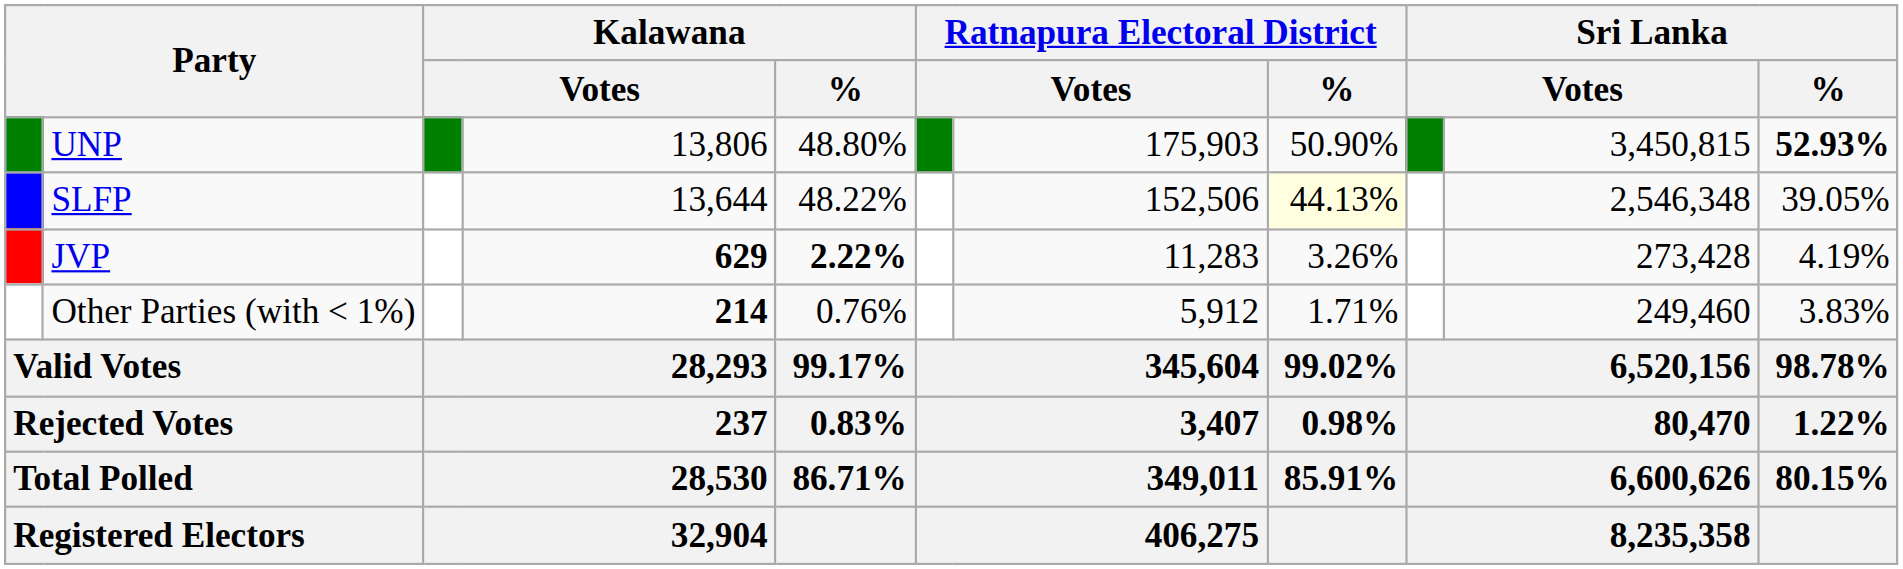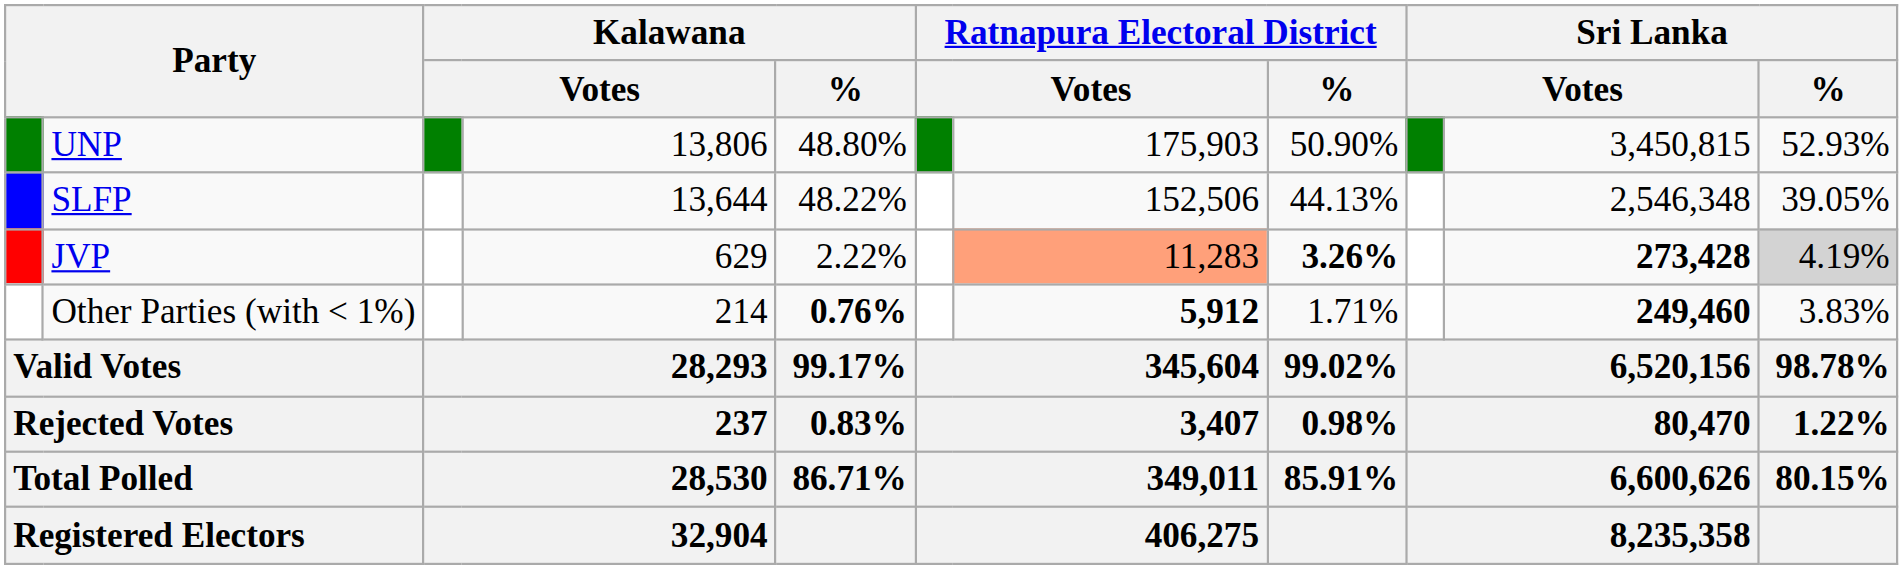(1832, 144) bold -> (1835, 144) normal
(1344, 199) lightyellow background -> (1344, 199) no background
(741, 255) bold -> (741, 255) normal
(858, 255) bold -> (861, 255) normal
(1211, 255) no background -> (1211, 255) lightsalmon background
(1353, 255) normal -> (1350, 255) bold
(1693, 255) normal -> (1693, 255) bold
(1844, 255) no background -> (1844, 255) lightgrey background
(741, 311) bold -> (741, 311) normal
(861, 311) normal -> (858, 311) bold
(1219, 311) normal -> (1219, 311) bold
(1693, 311) normal -> (1693, 311) bold
